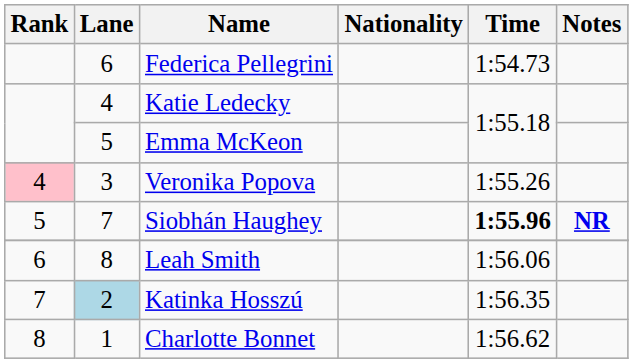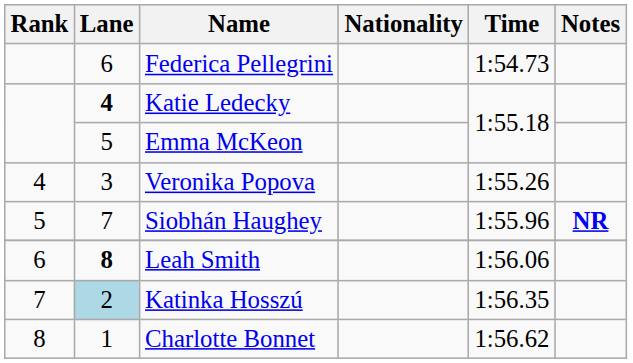(107, 102) normal -> (107, 102) bold
(39, 181) pink background -> (39, 181) no background
(513, 220) bold -> (512, 220) normal
(107, 260) normal -> (107, 260) bold
